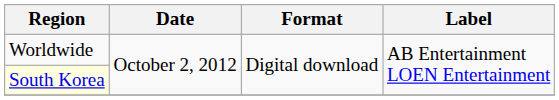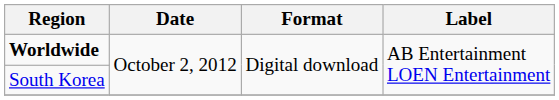(51, 49) normal -> (54, 49) bold
(57, 79) lightyellow background -> (57, 79) no background
